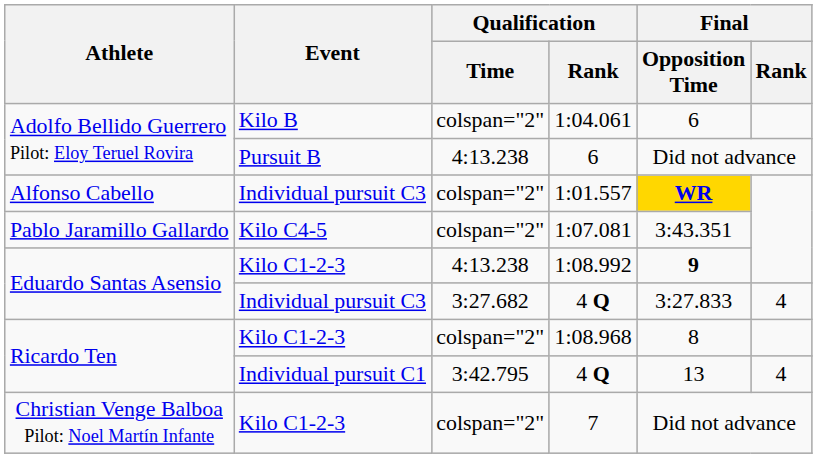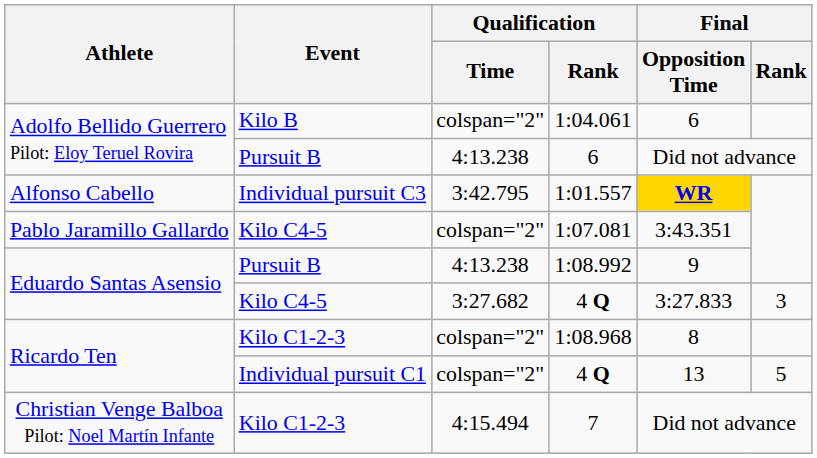(490, 193) colspan="2" -> (490, 193) 3:42.795
(292, 265) Kilo C1-2-3 -> (280, 265) Pursuit B
(694, 265) bold -> (694, 265) normal
(332, 301) Individual pursuit C3 -> (283, 301) Kilo C4-5
(781, 301) 4 -> (781, 301) 3
(490, 373) 3:42.795 -> (490, 373) colspan="2"
(781, 373) 4 -> (781, 373) 5
(490, 422) colspan="2" -> (490, 422) 4:15.494
